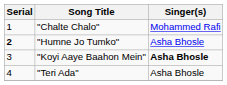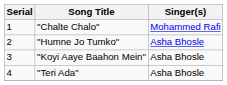(9, 42) bold -> (9, 42) normal
(179, 57) bold -> (177, 57) normal
